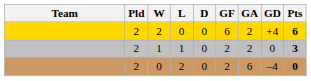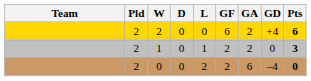columns swapped: (204, 13) <-> (182, 13)
